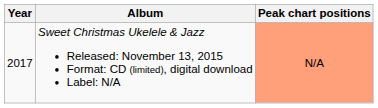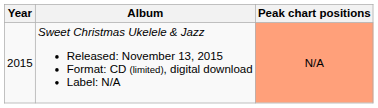(20, 62) 2017 -> (20, 62) 2015
